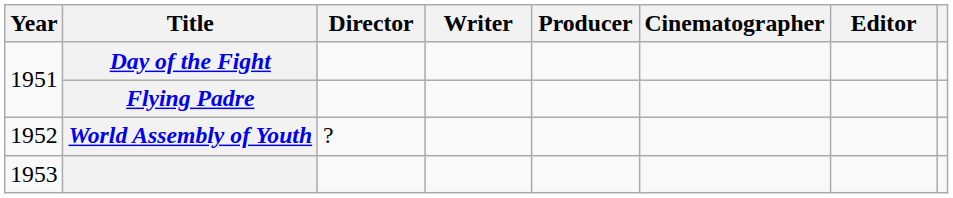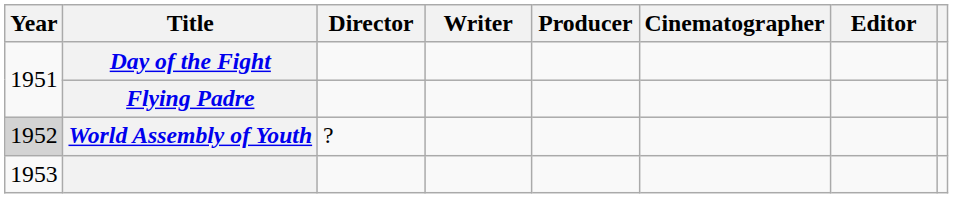(34, 135) no background -> (34, 135) lightgrey background
